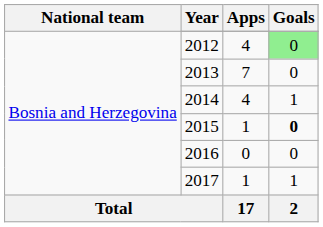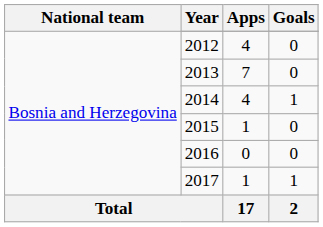(294, 45) lightgreen background -> (294, 45) no background
(294, 126) bold -> (294, 126) normal
